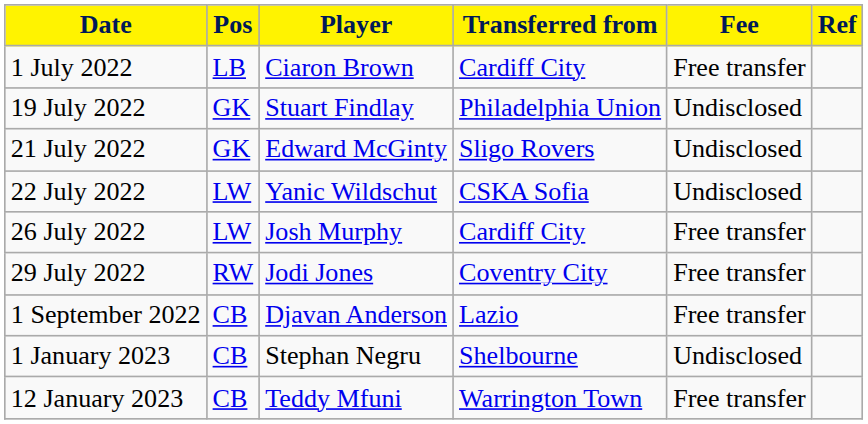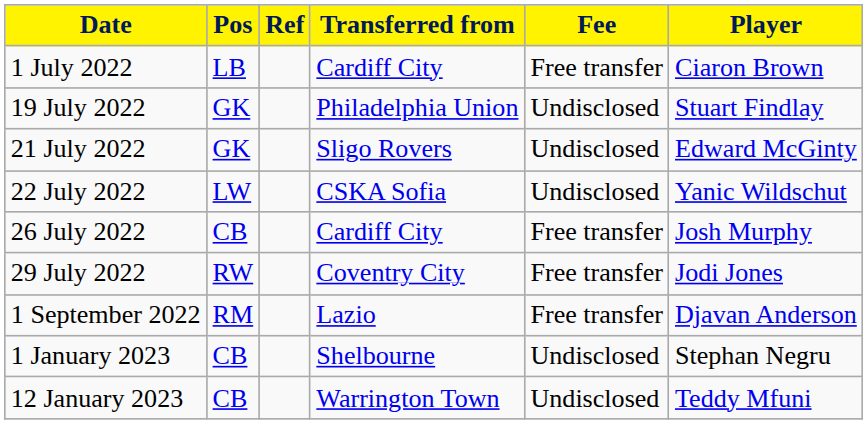columns swapped: (356, 25) <-> (837, 25)
(232, 231) LW -> (230, 231) CB
(230, 314) CB -> (233, 314) RM
(739, 397) Free transfer -> (595, 397) Undisclosed
